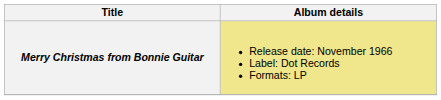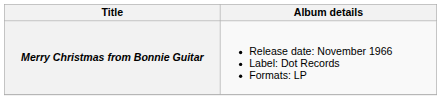(328, 64) khaki background -> (328, 64) no background
